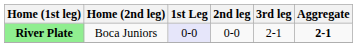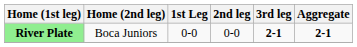(189, 33) lavender background -> (189, 33) no background
(274, 33) normal -> (274, 33) bold
